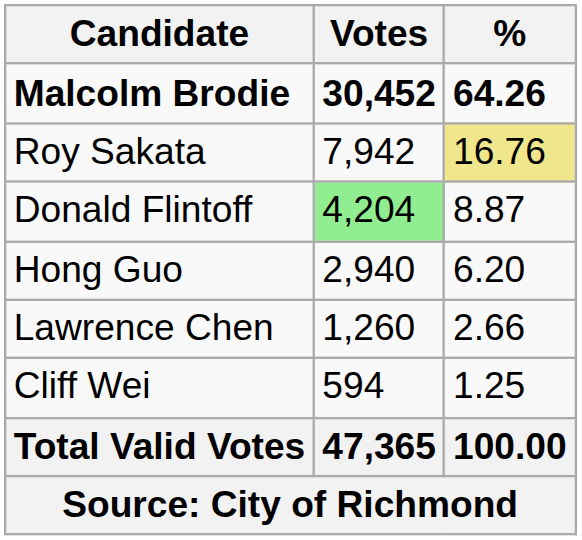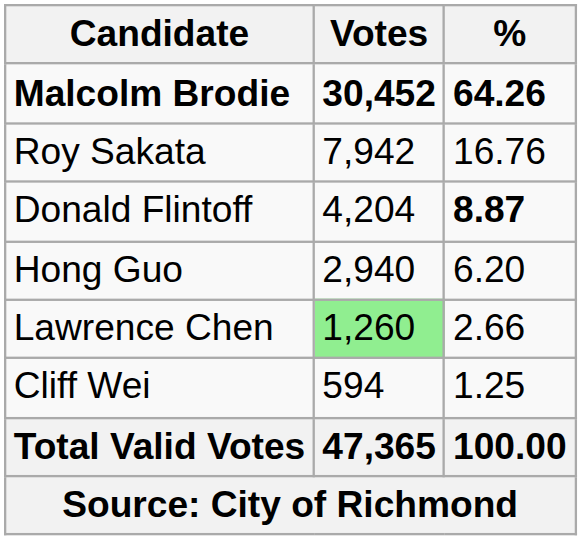(499, 151) khaki background -> (499, 151) no background
(369, 210) lightgreen background -> (369, 210) no background
(489, 210) normal -> (489, 210) bold
(369, 328) no background -> (369, 328) lightgreen background
